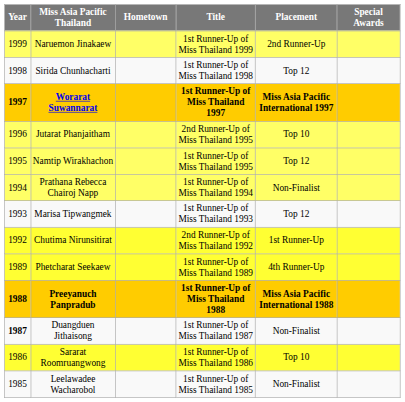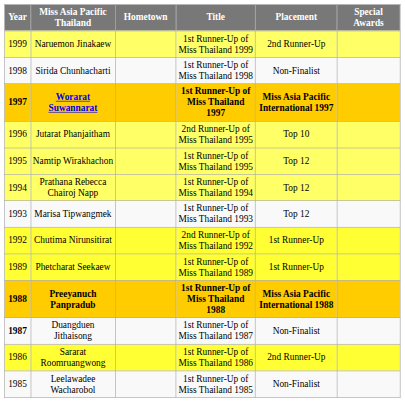(296, 71) Top 12 -> (296, 71) Non-Finalist
(296, 188) Non-Finalist -> (296, 188) Top 12
(296, 267) 4th Runner-Up -> (296, 267) 1st Runner-Up
(296, 358) Top 10 -> (296, 358) 2nd Runner-Up
